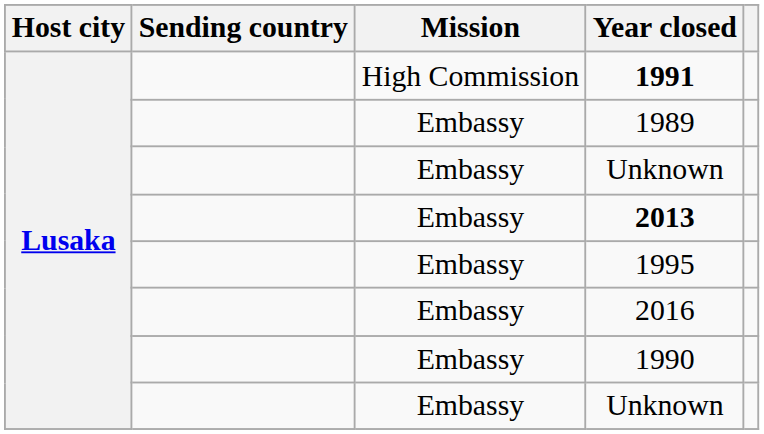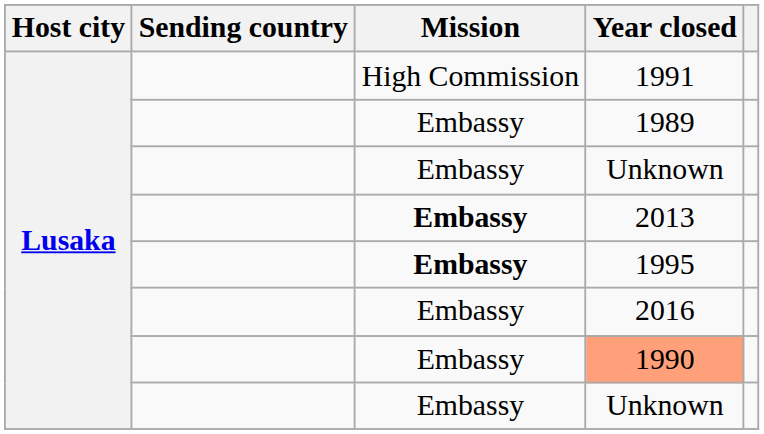(665, 75) bold -> (665, 75) normal
(470, 216) normal -> (470, 216) bold
(665, 216) bold -> (665, 216) normal
(470, 264) normal -> (470, 264) bold
(665, 358) no background -> (665, 358) lightsalmon background
